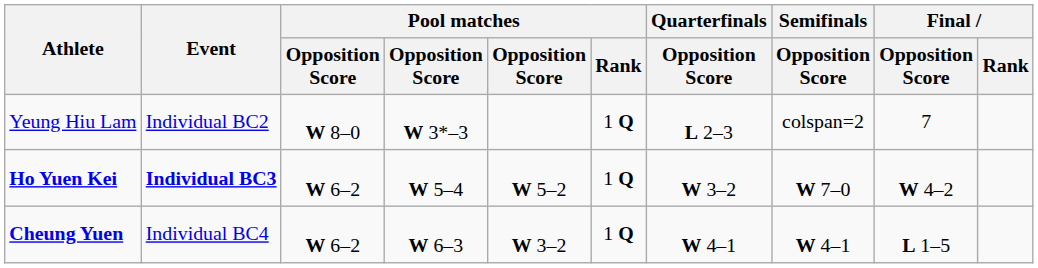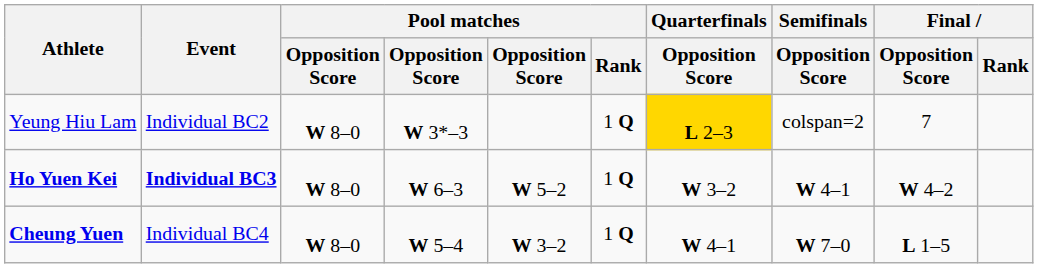(709, 133) no background -> (709, 133) gold background
(333, 189) W 6–2 -> (333, 189) W 8–0
(436, 189) W 5–4 -> (436, 189) W 6–3
(823, 189) W 7–0 -> (823, 189) W 4–1
(333, 246) W 6–2 -> (333, 246) W 8–0
(436, 246) W 6–3 -> (436, 246) W 5–4
(823, 246) W 4–1 -> (823, 246) W 7–0
